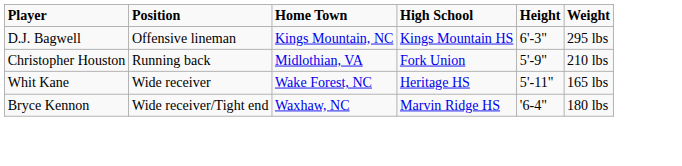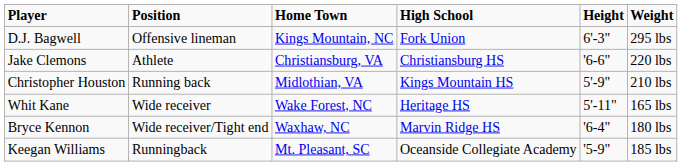(457, 37) Kings Mountain HS -> (433, 37) Fork Union
+ row: (47, 60)
(433, 60) Fork Union -> (457, 82) Kings Mountain HS
+ row: (56, 149)
